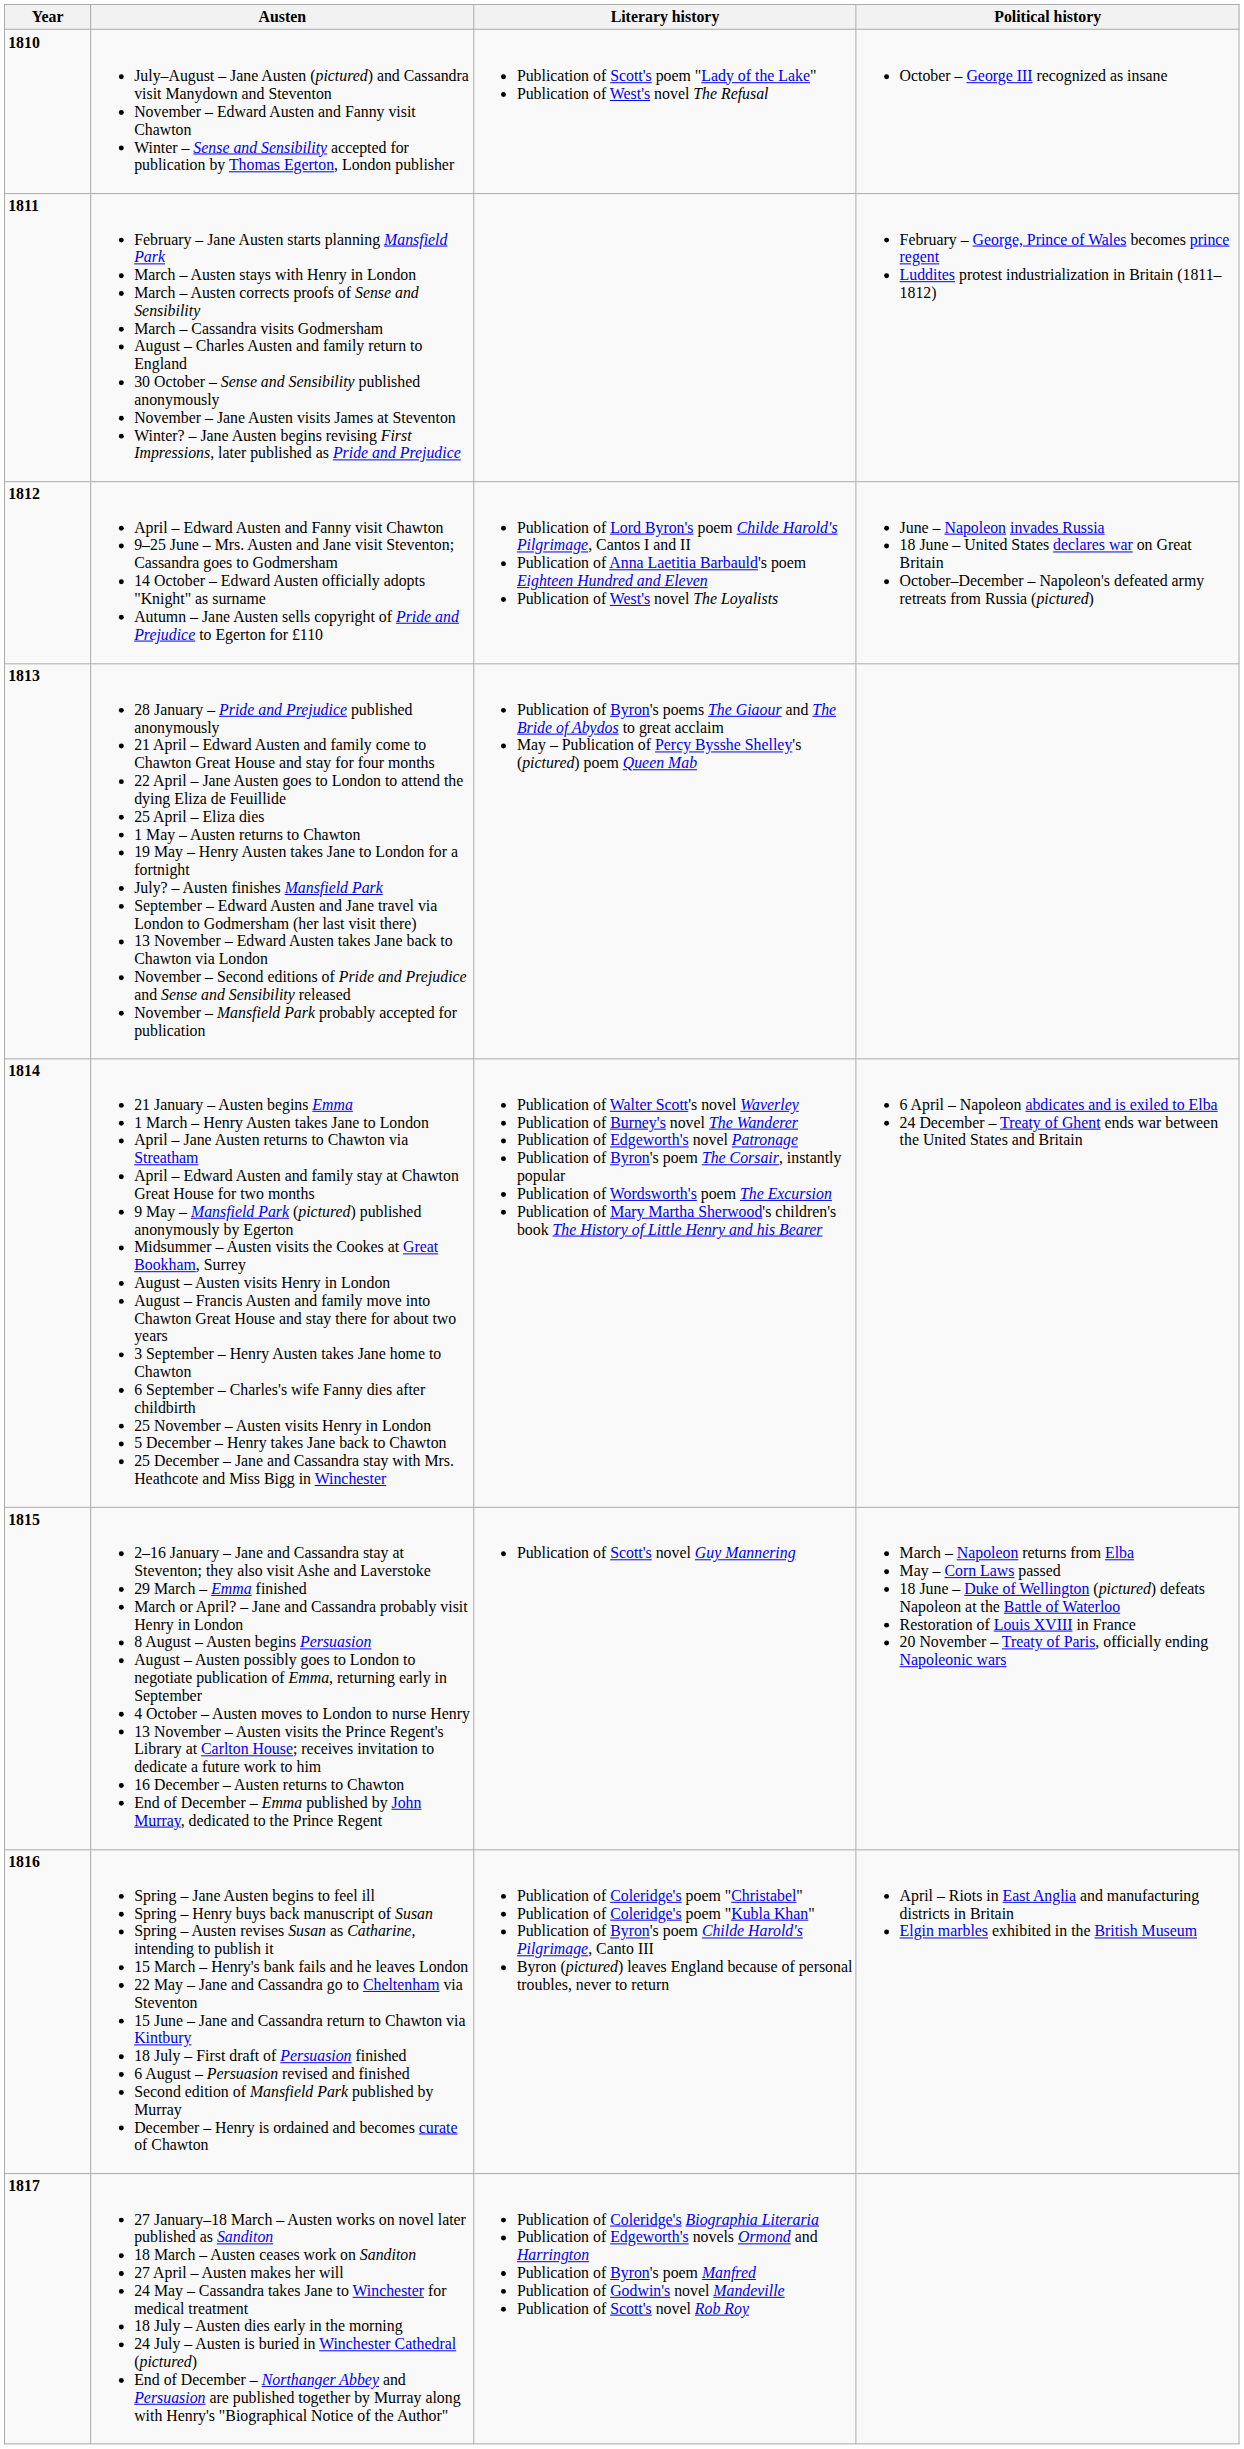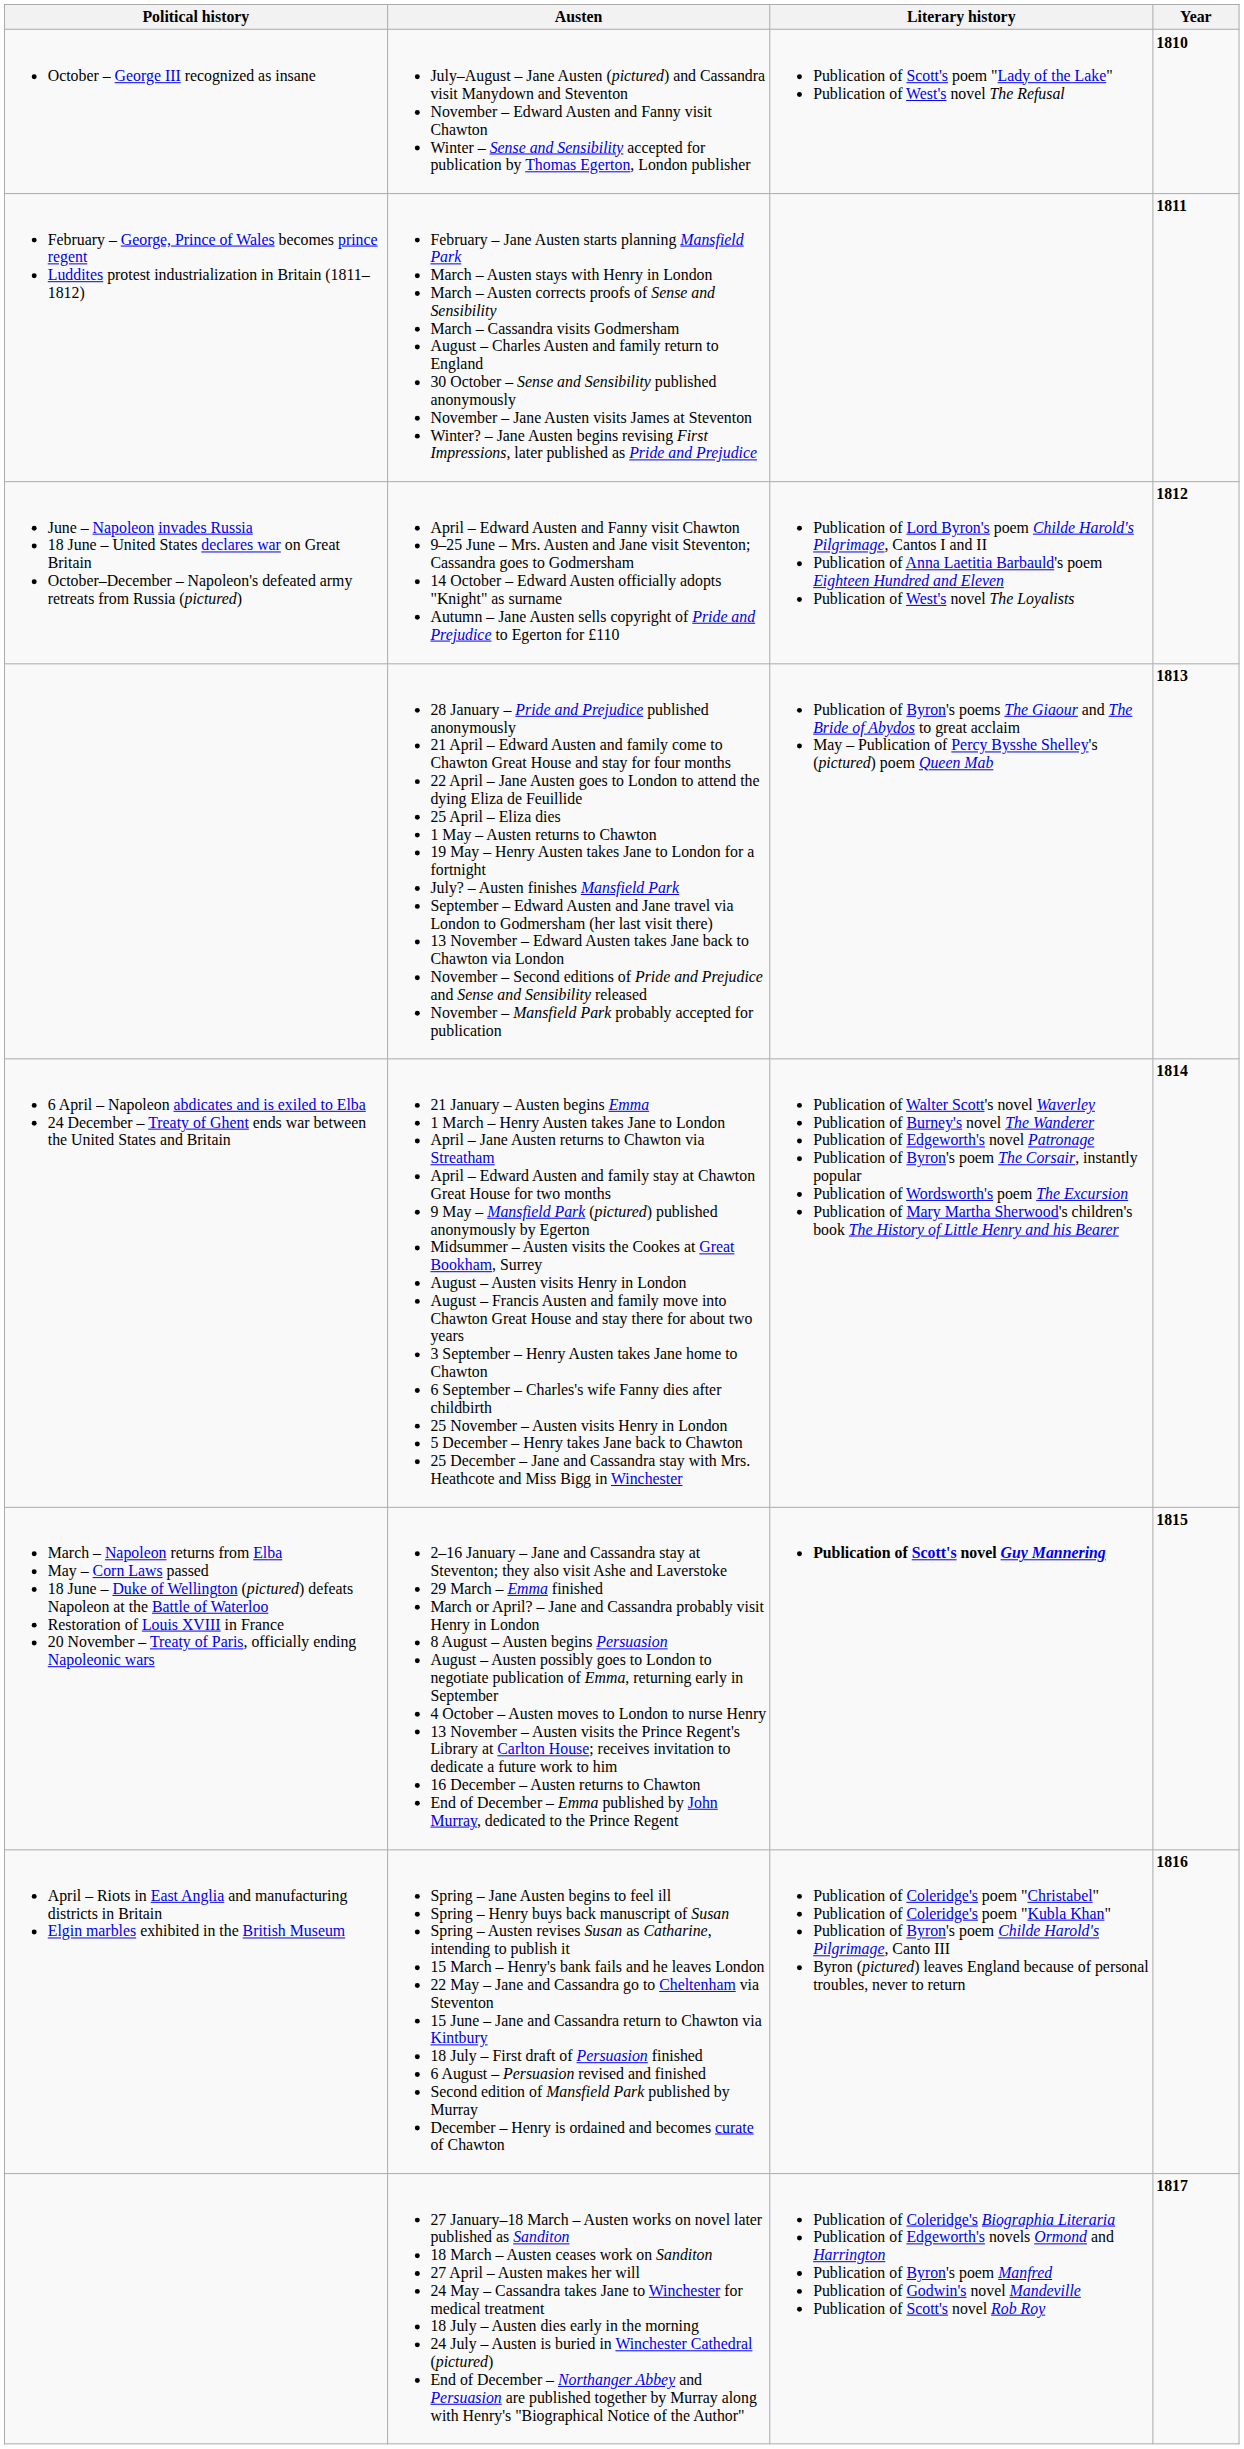columns swapped: (48, 17) <-> (1048, 17)
(665, 1554) normal -> (961, 1554) bold
